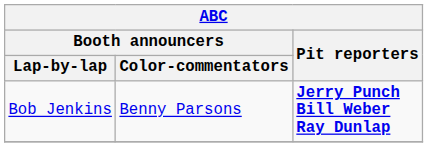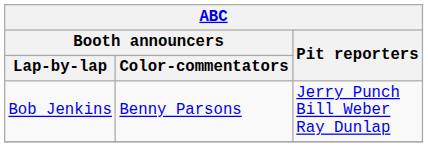(348, 111) bold -> (348, 111) normal
